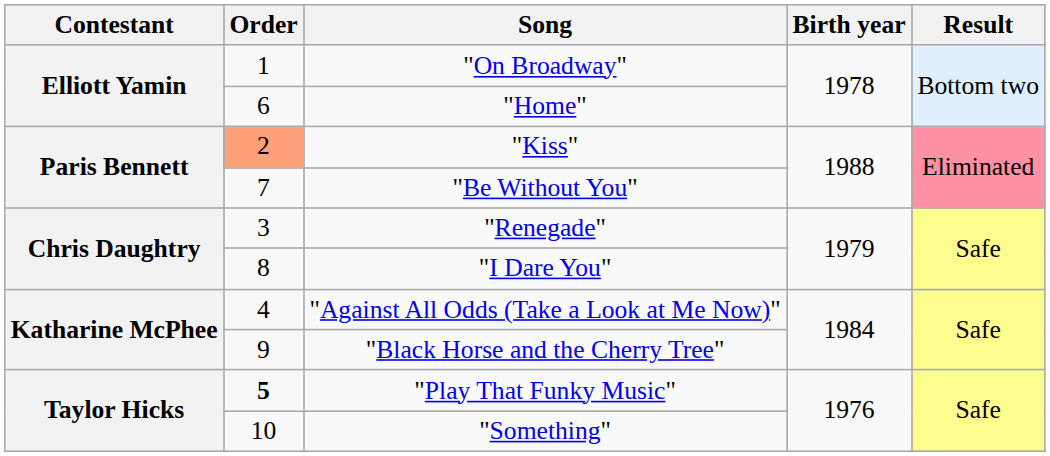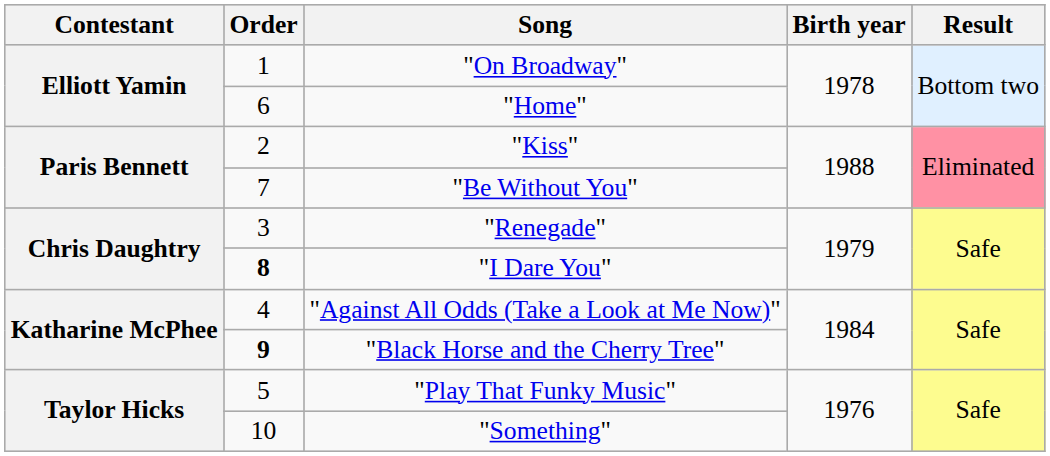(264, 146) lightsalmon background -> (264, 146) no background
(264, 268) normal -> (264, 268) bold
(264, 349) normal -> (264, 349) bold
(264, 390) bold -> (264, 390) normal
